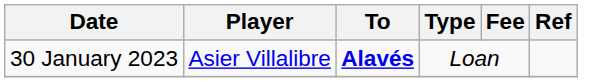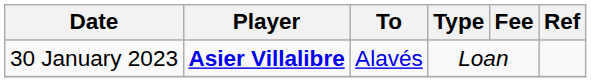(260, 58) normal -> (267, 58) bold
(378, 58) bold -> (389, 58) normal
